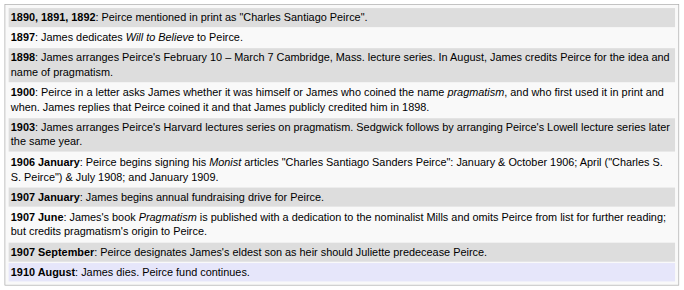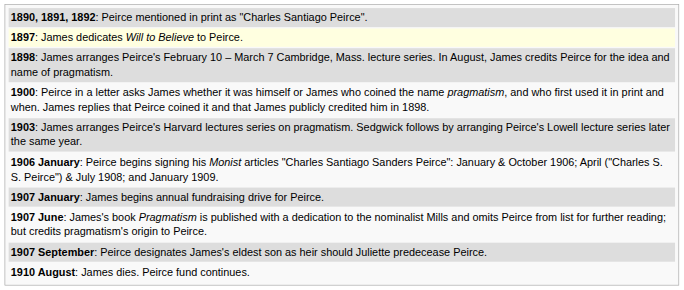(127, 38) no background -> (127, 38) lightyellow background
(130, 272) lavender background -> (130, 272) no background
